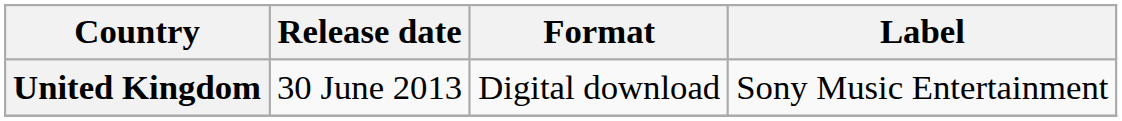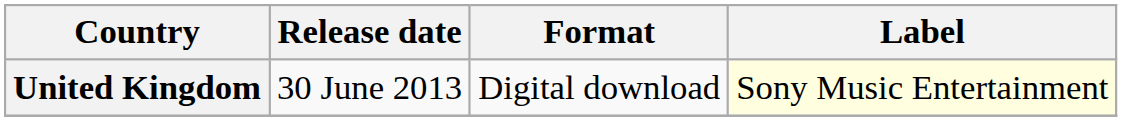(922, 87) no background -> (922, 87) lightyellow background
